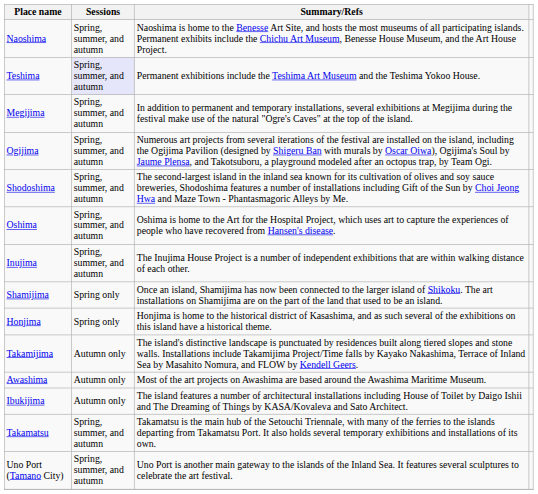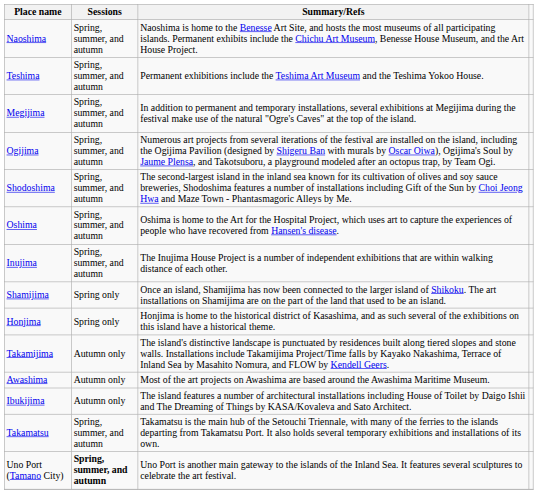(99, 76) lavender background -> (99, 76) no background
(99, 470) normal -> (101, 470) bold
